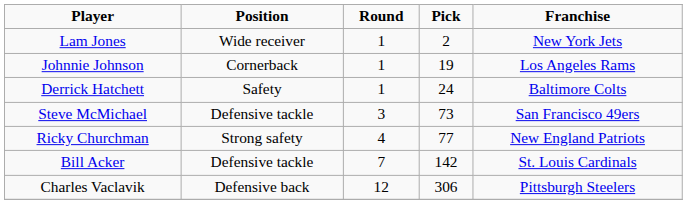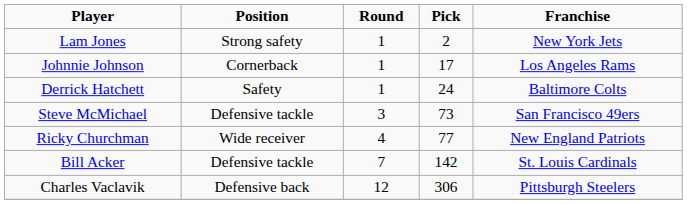(262, 41) Wide receiver -> (262, 41) Strong safety
(446, 65) 19 -> (446, 65) 17
(262, 138) Strong safety -> (262, 138) Wide receiver
